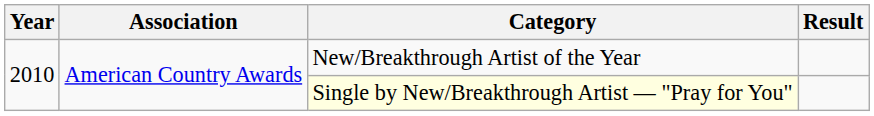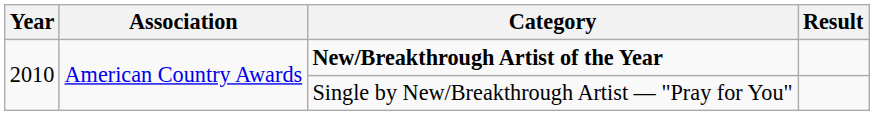(476, 57) normal -> (488, 57) bold
(553, 92) lightyellow background -> (553, 92) no background
